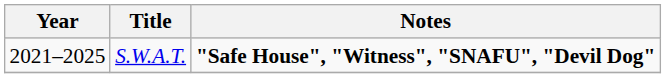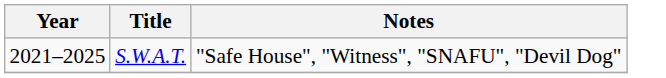(426, 55) bold -> (409, 55) normal
